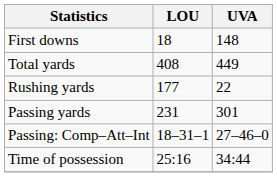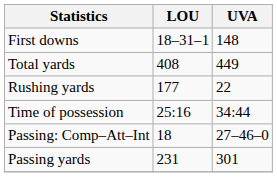(164, 40) 18 -> (183, 40) 18–31–1
rows swapped: (49, 111) <-> (66, 159)
(183, 135) 18–31–1 -> (164, 135) 18
